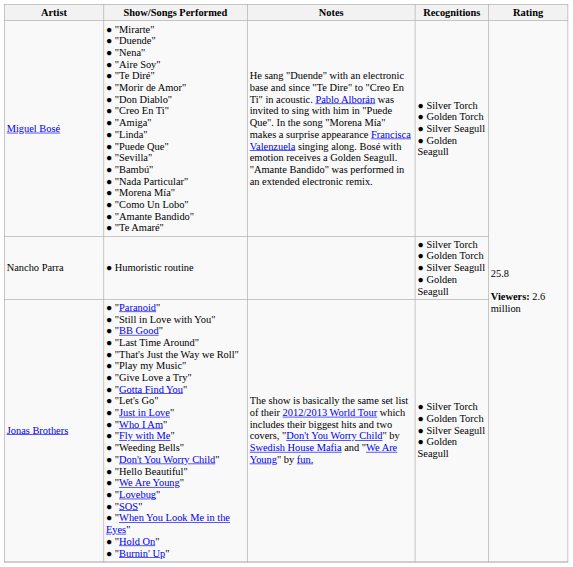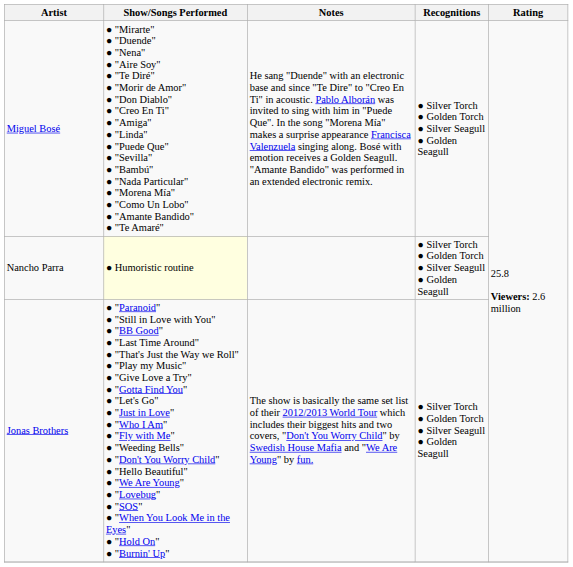(150, 268) no background -> (150, 268) lightyellow background
